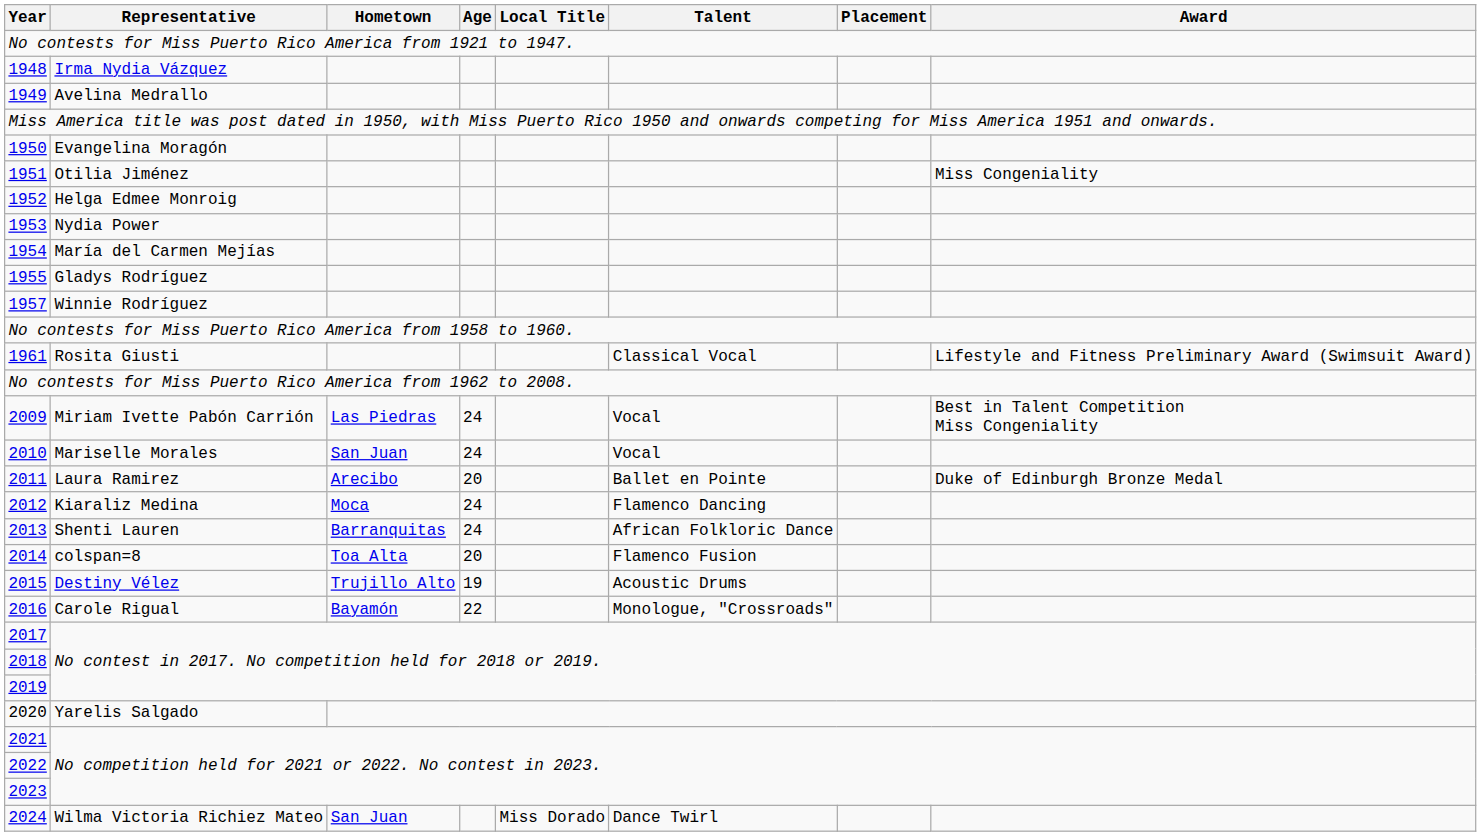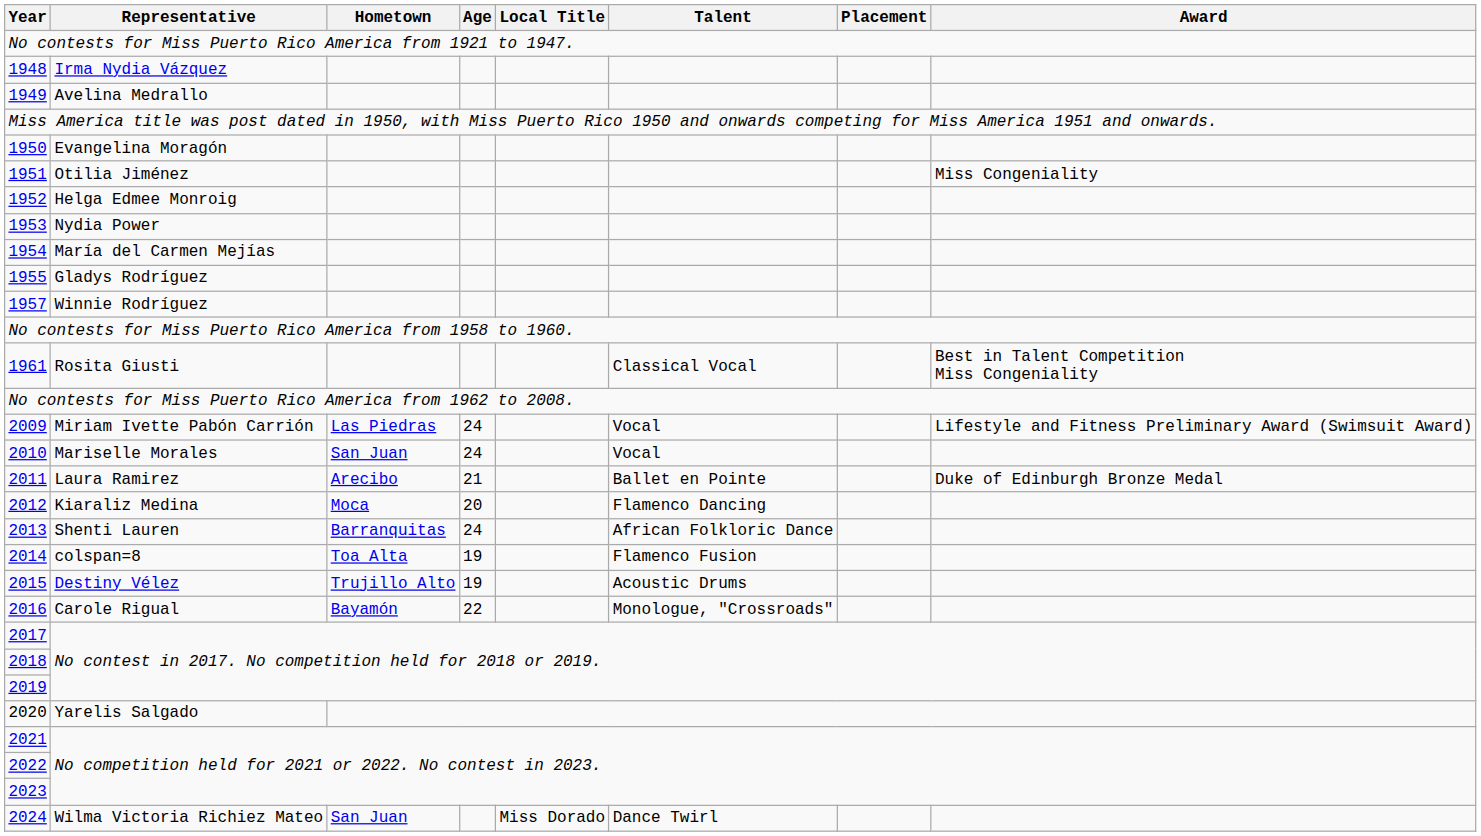(1204, 356) Lifestyle and Fitness Preliminary Award (Swimsuit Award) -> (1060, 366) Best in Talent Competition Miss Congeniality
(1060, 418) Best in Talent Competition Miss Congeniality -> (1204, 427) Lifestyle and Fitness Preliminary Award (Swimsuit Award)
(473, 479) 20 -> (473, 479) 21
(473, 505) 24 -> (473, 505) 20
(473, 557) 20 -> (473, 557) 19
